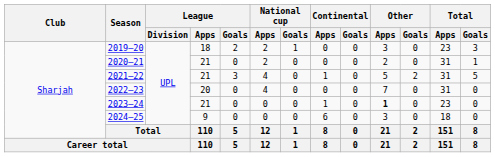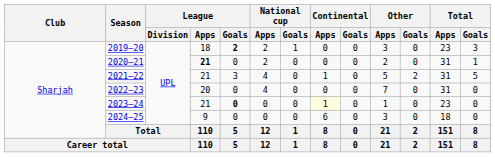(235, 49) normal -> (235, 49) bold
(205, 62) normal -> (205, 62) bold
(235, 104) normal -> (235, 104) bold
(325, 104) no background -> (325, 104) lightyellow background
(385, 104) bold -> (385, 104) normal
